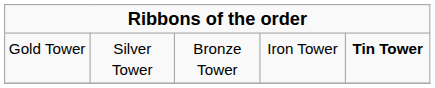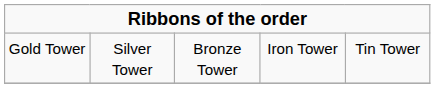(388, 47) bold -> (388, 49) normal
